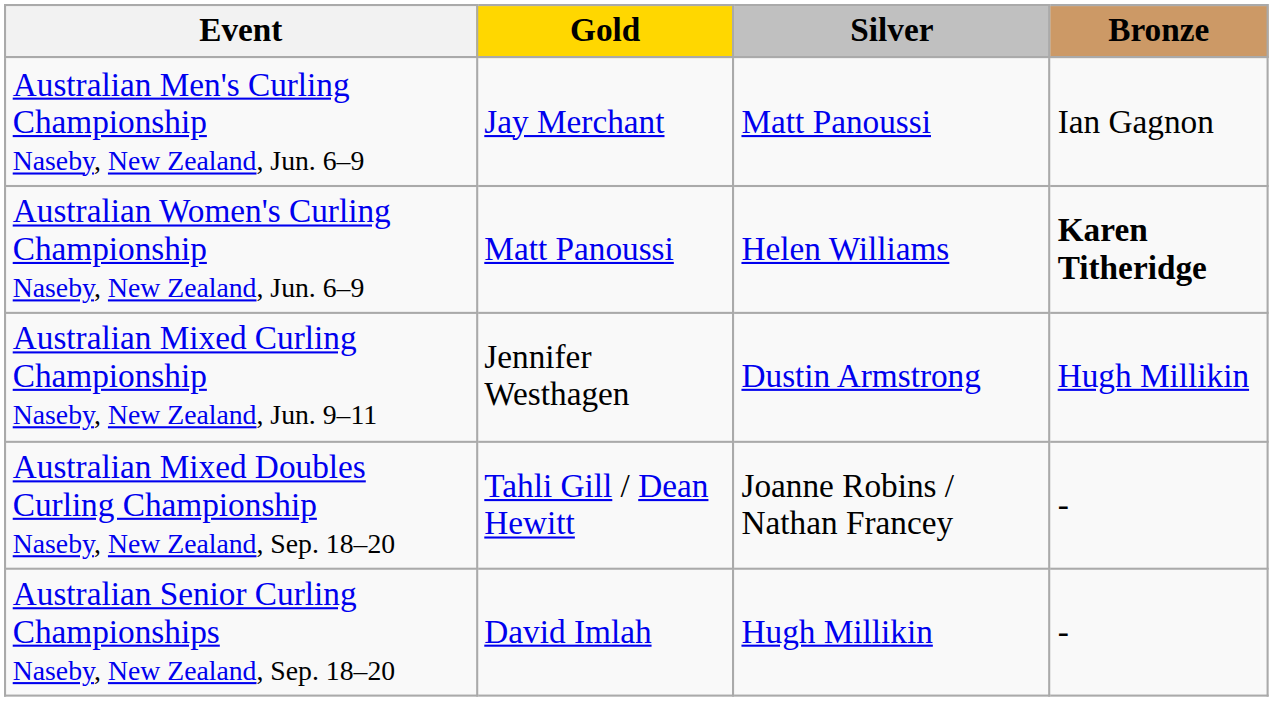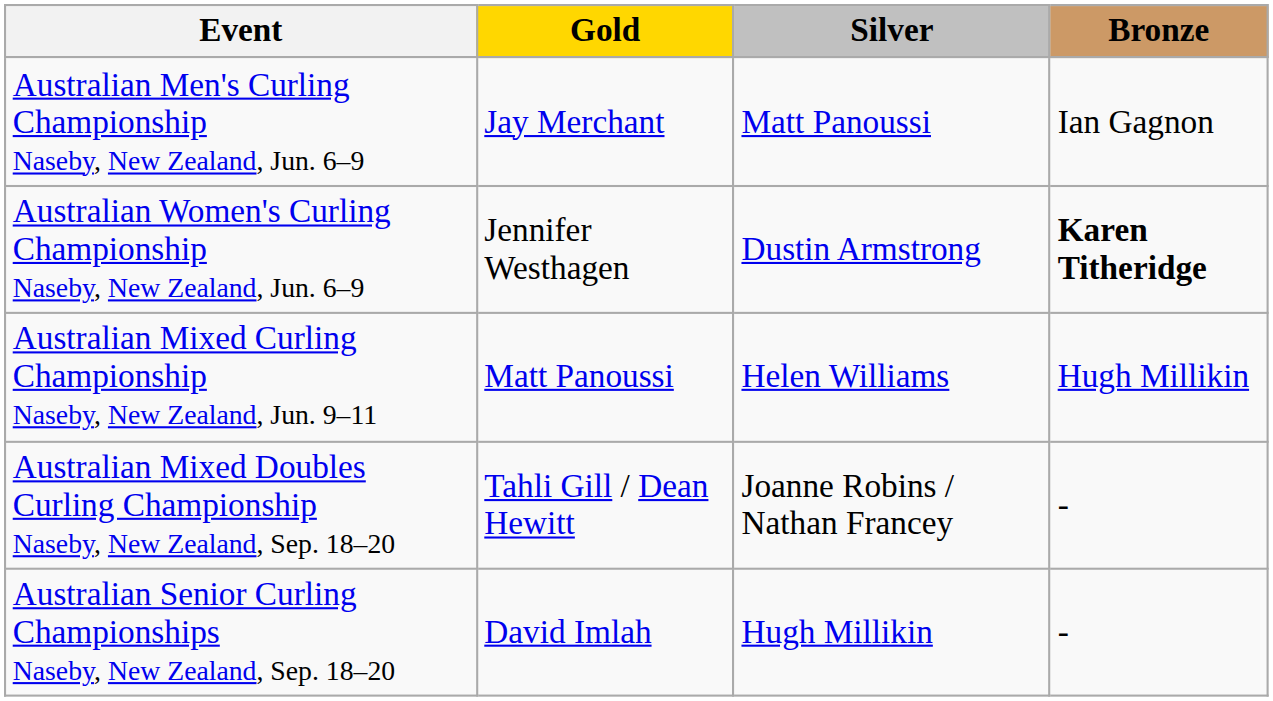(579, 248) Matt Panoussi -> (557, 248) Jennifer Westhagen
(845, 248) Helen Williams -> (861, 248) Dustin Armstrong
(557, 376) Jennifer Westhagen -> (579, 376) Matt Panoussi
(861, 376) Dustin Armstrong -> (845, 376) Helen Williams
